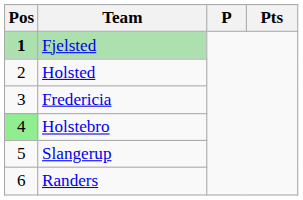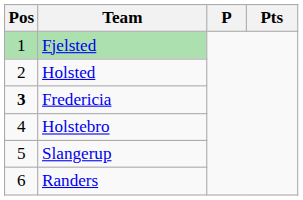(21, 45) bold -> (21, 45) normal
(21, 99) normal -> (21, 99) bold
(21, 126) lightgreen background -> (21, 126) no background
